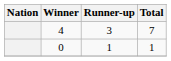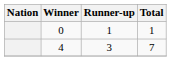rows swapped: (61, 30) <-> (61, 47)
